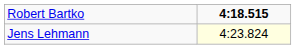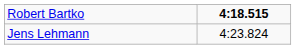(244, 34) lightyellow background -> (244, 34) no background
